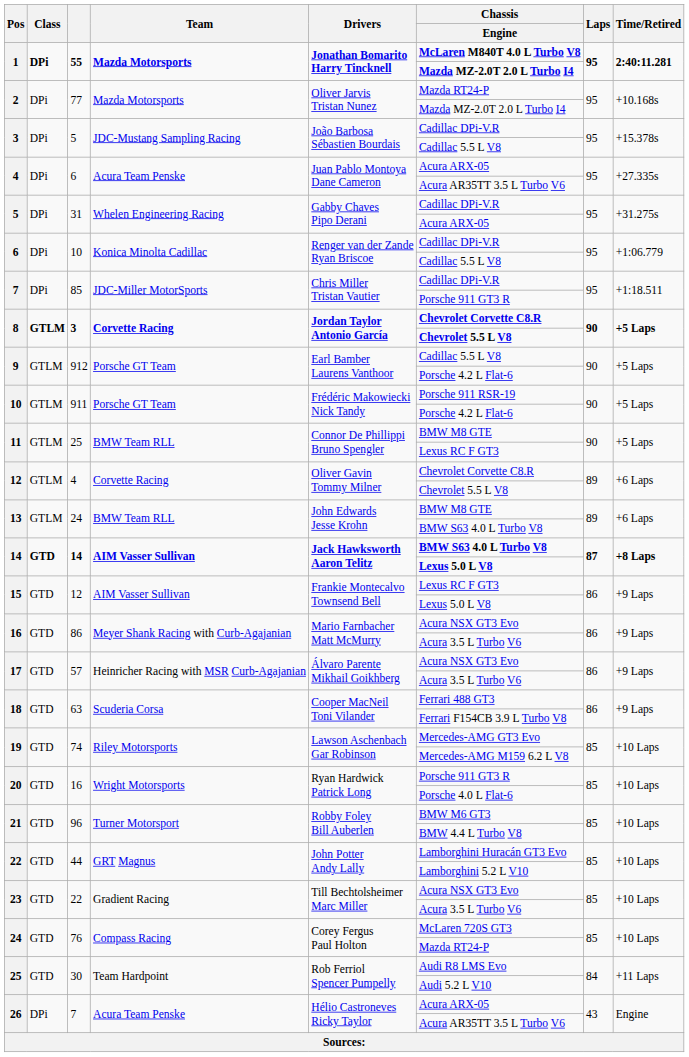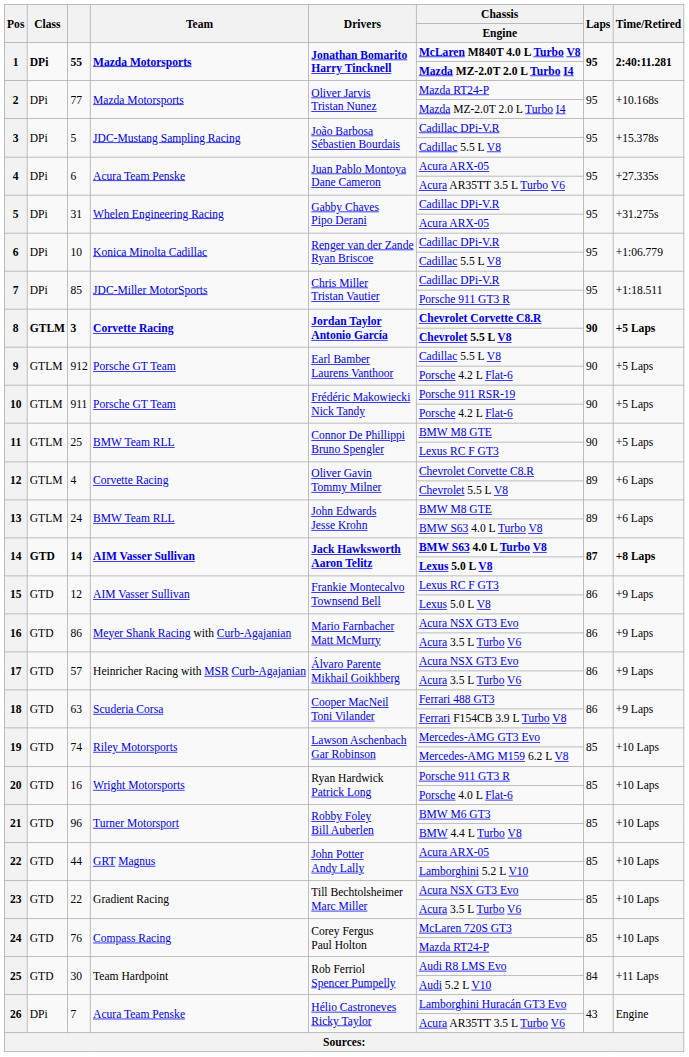(493, 852) Lamborghini Huracán GT3 Evo -> (454, 852) Acura ARX-05
(454, 1004) Acura ARX-05 -> (493, 1004) Lamborghini Huracán GT3 Evo
